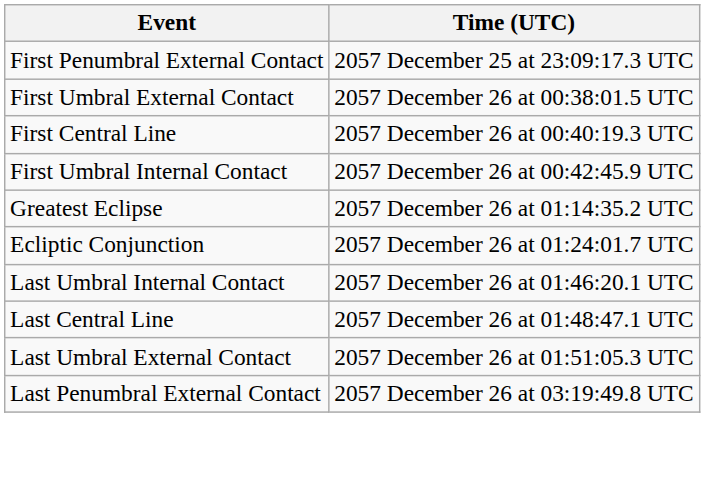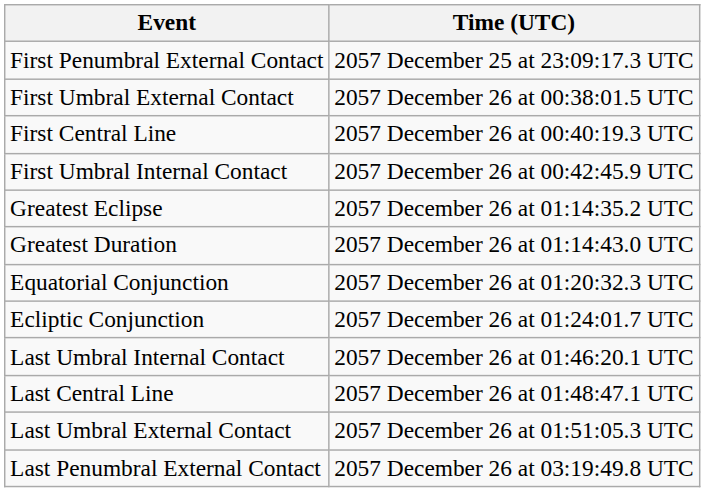+ row: (93, 245)
+ row: (119, 282)
